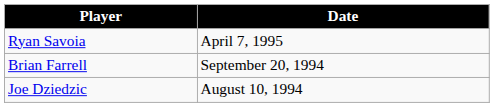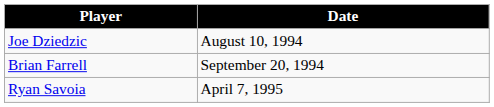rows swapped: (47, 89) <-> (47, 41)
